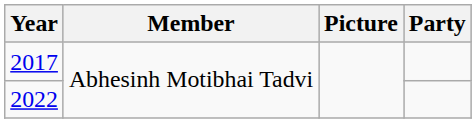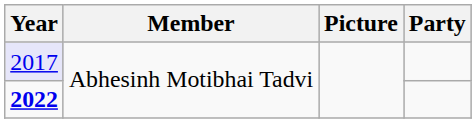(34, 61) no background -> (34, 61) lavender background
(34, 99) normal -> (34, 99) bold
